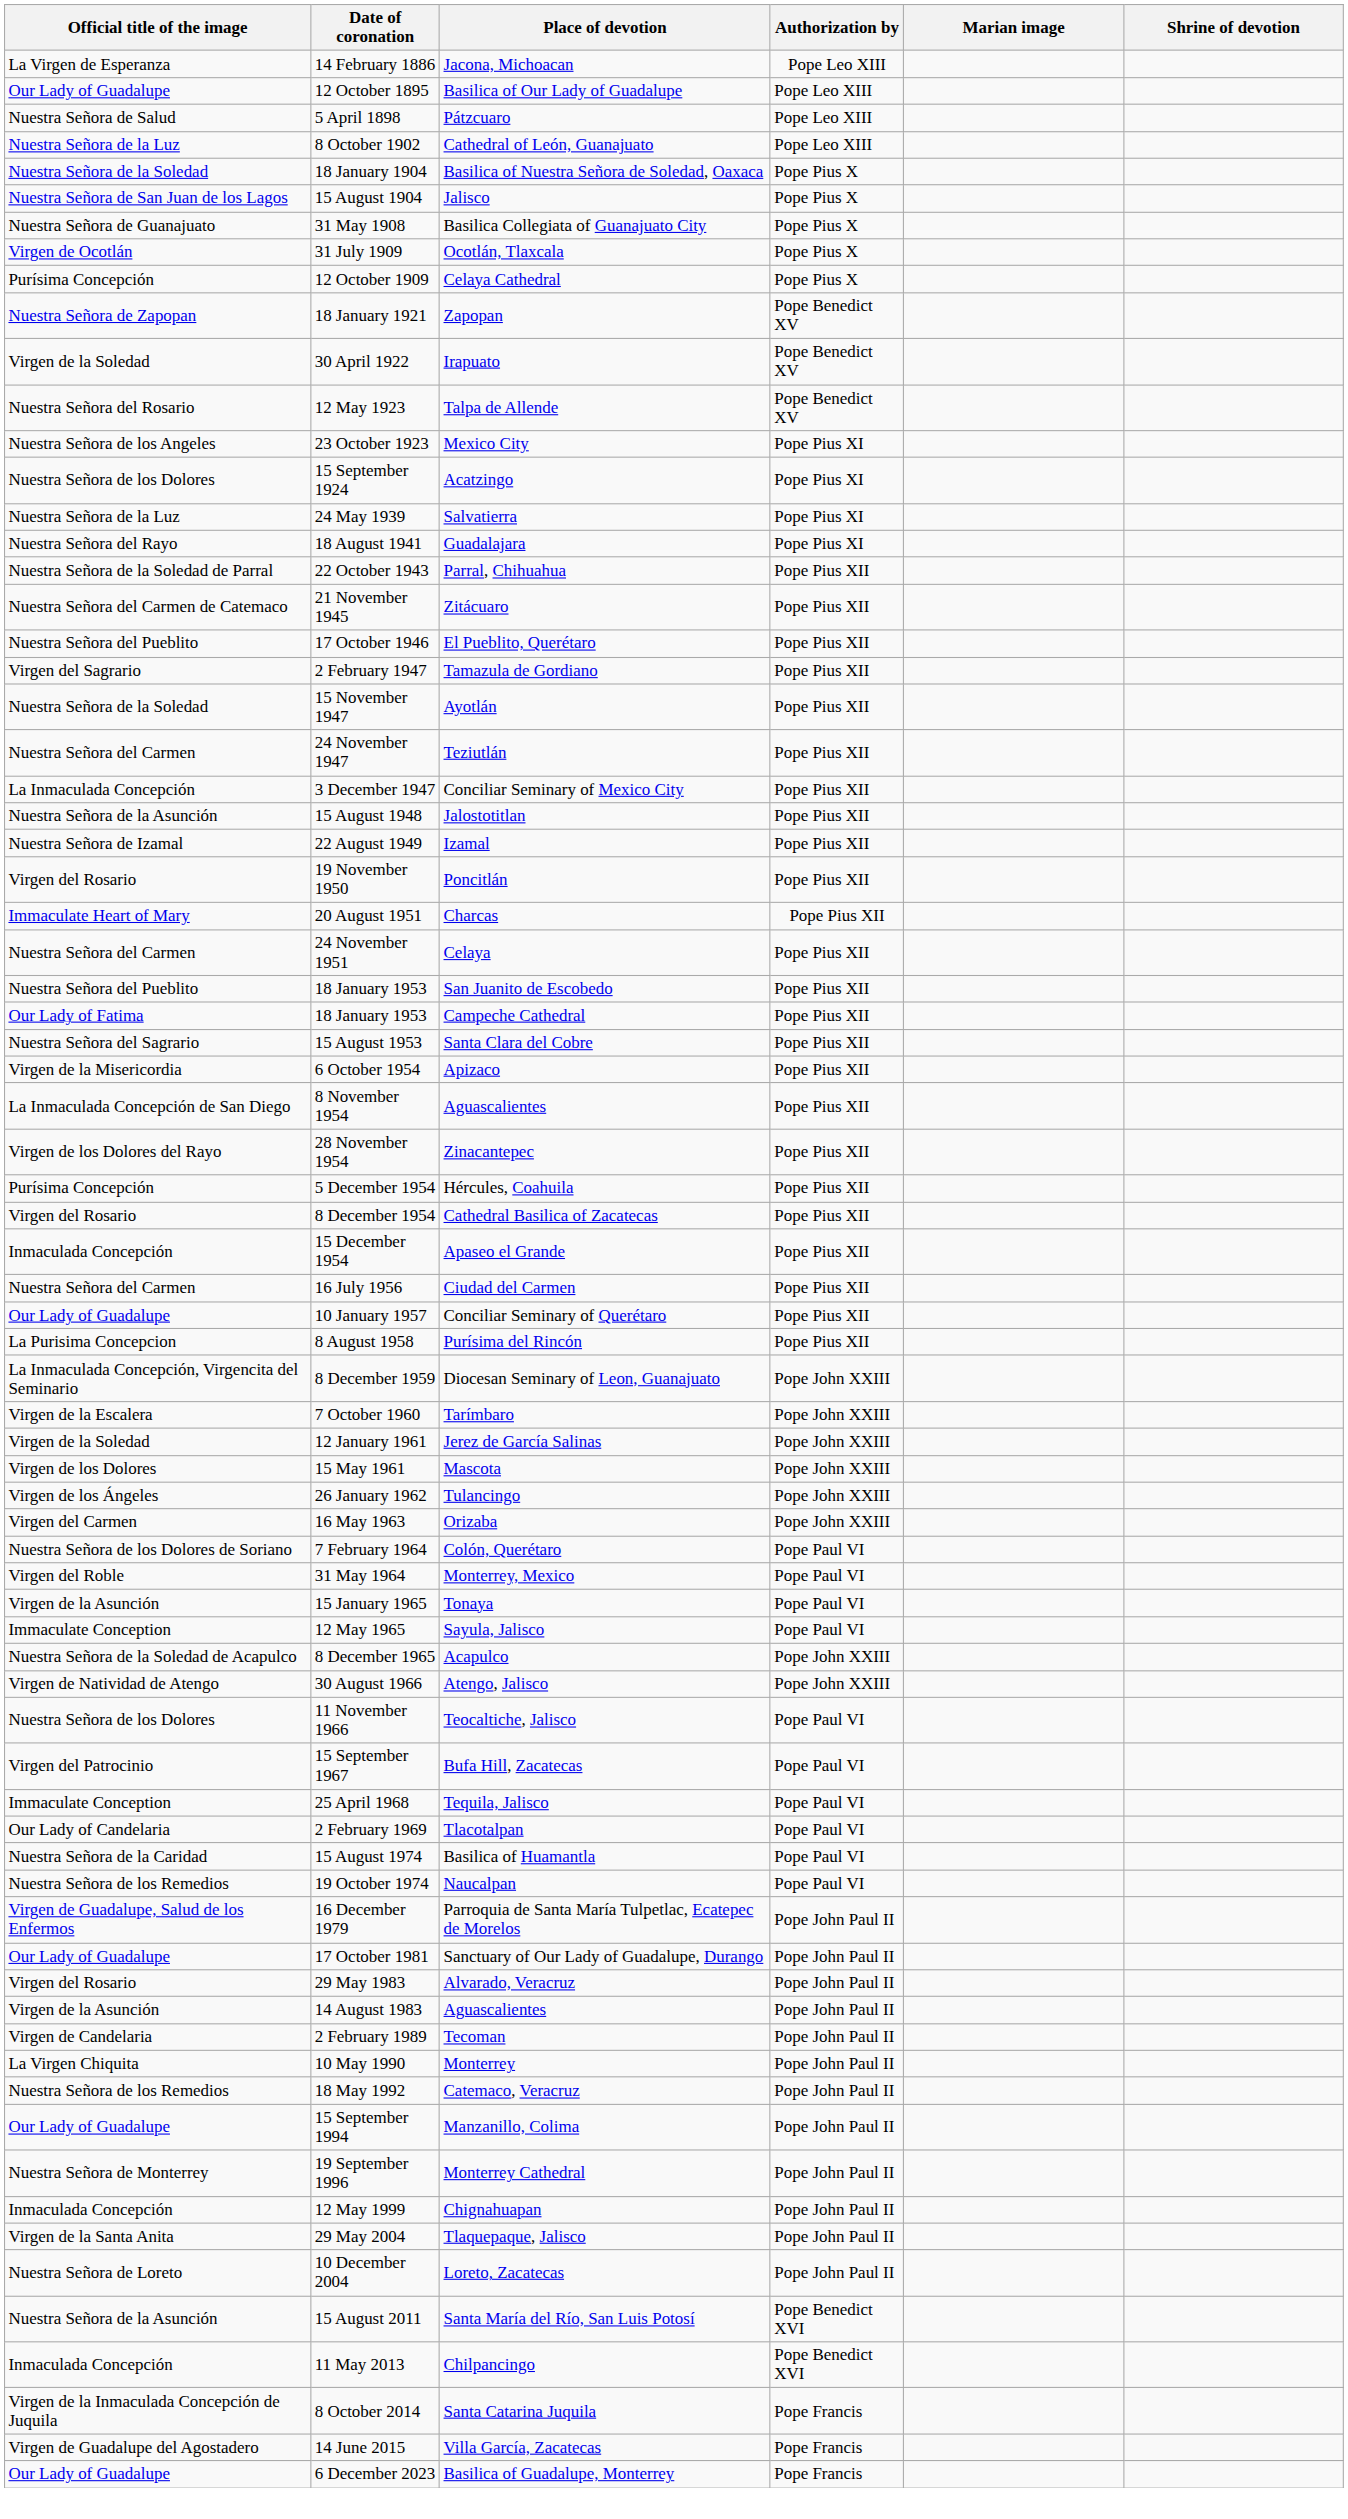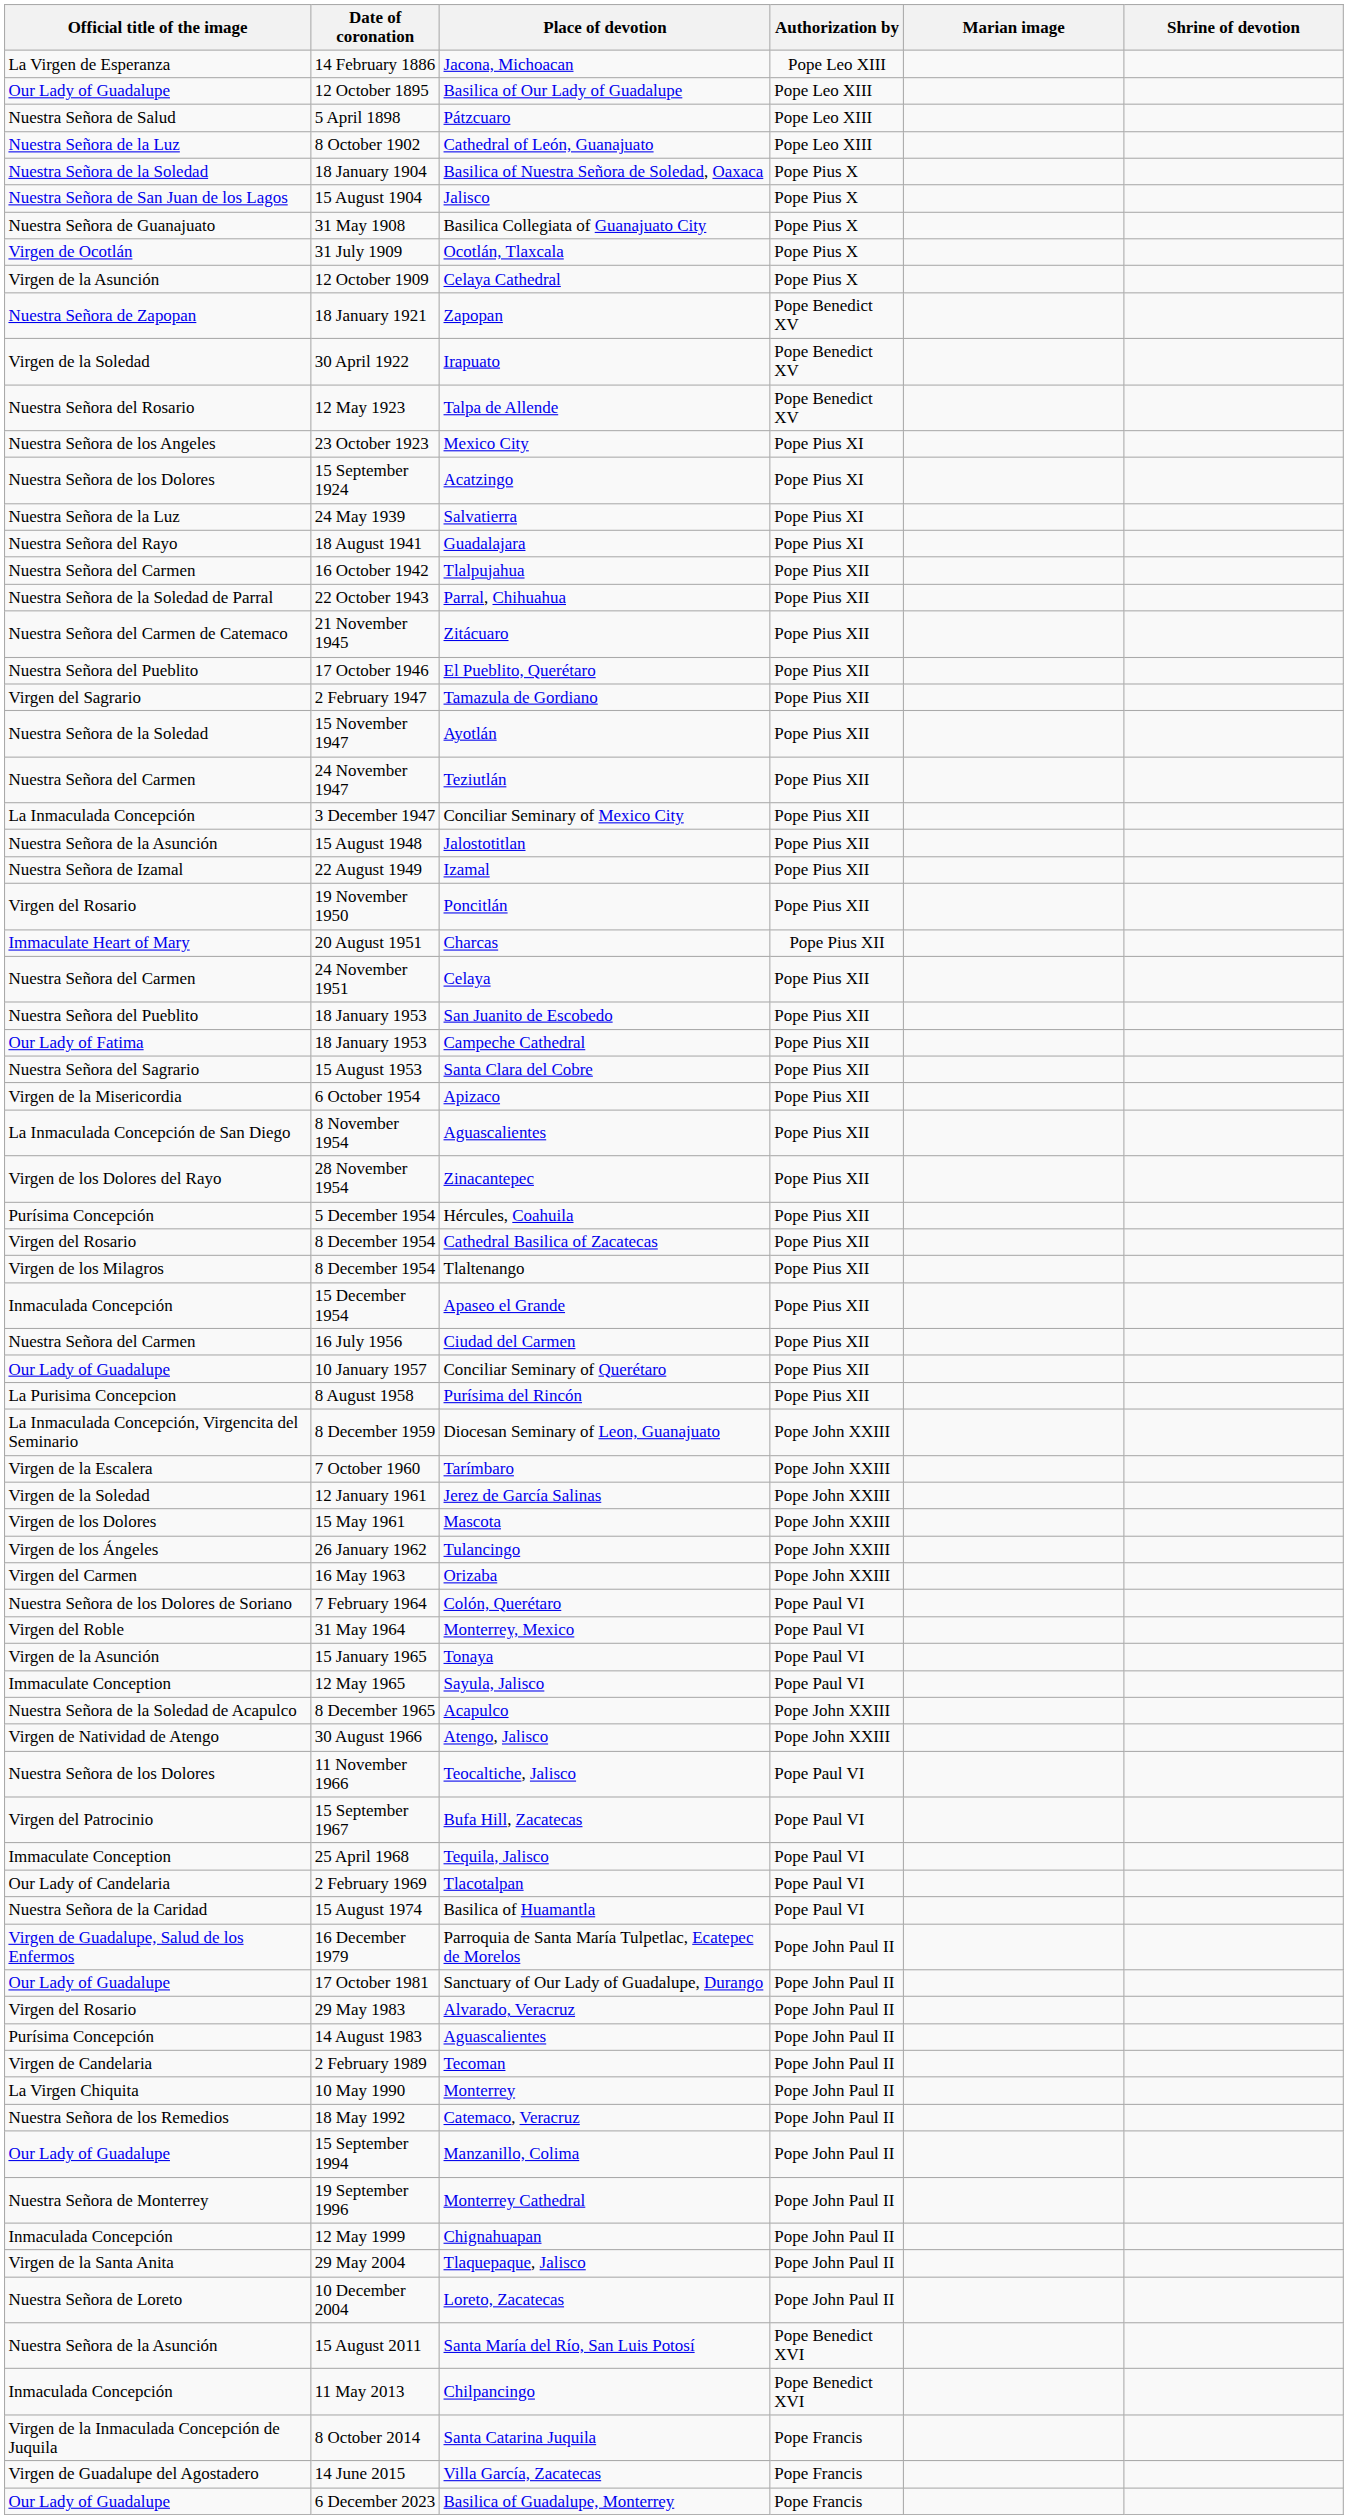(81, 279) Purísima Concepción -> (84, 279) Virgen de la Asunción
+ row: (372, 570)
+ row: (375, 1269)
- row: (372, 1883)
(84, 2009) Virgen de la Asunción -> (81, 2036) Purísima Concepción
